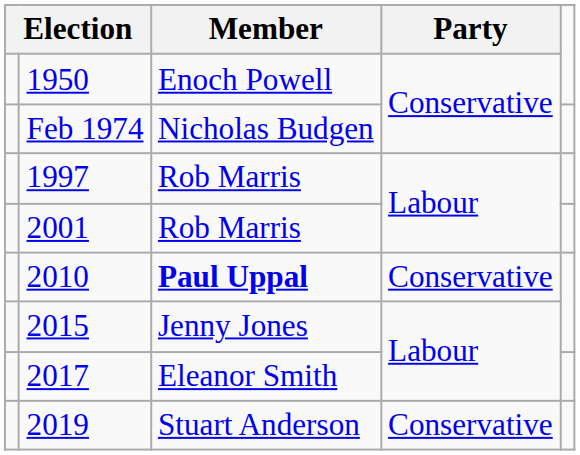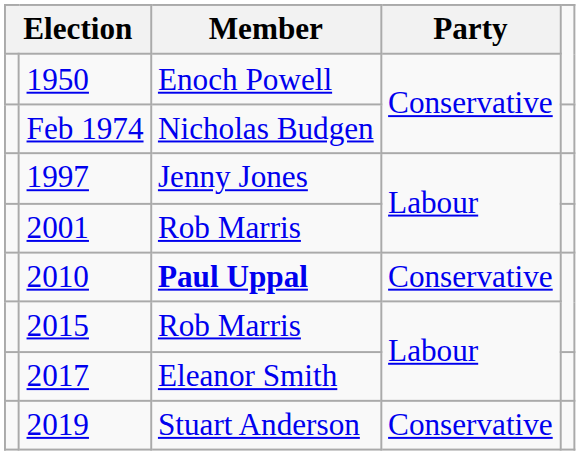(229, 177) Rob Marris -> (233, 177) Jenny Jones
(233, 326) Jenny Jones -> (229, 326) Rob Marris
